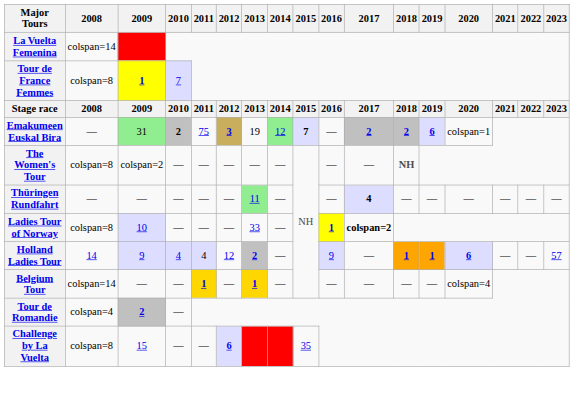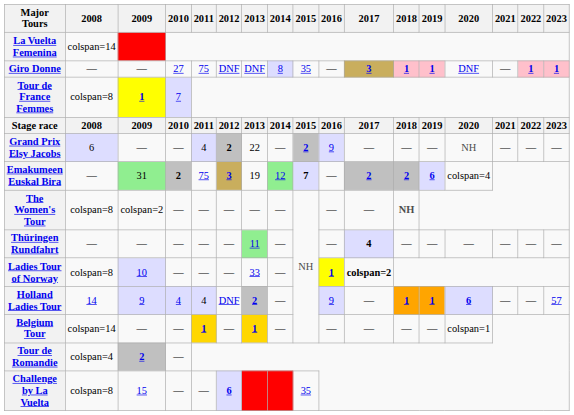+ row: (35, 69)
+ row: (35, 147)
(469, 131) colspan=1 -> (469, 176) colspan=4
(229, 255) 12 -> (229, 300) DNF
(469, 284) colspan=4 -> (469, 328) colspan=1
